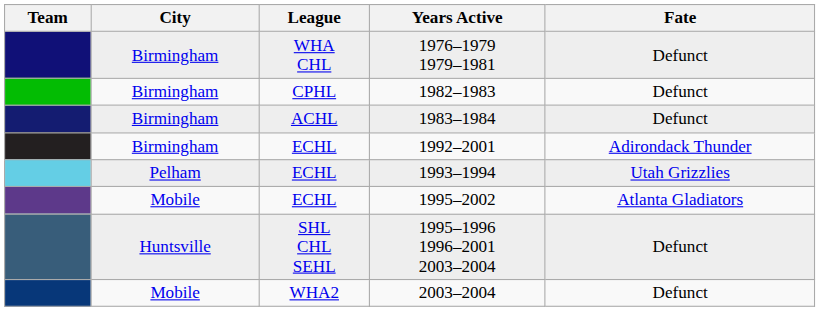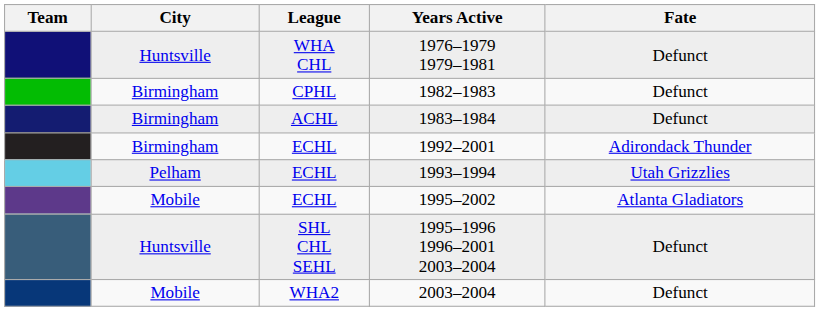(175, 54) Birmingham -> (175, 54) Huntsville
